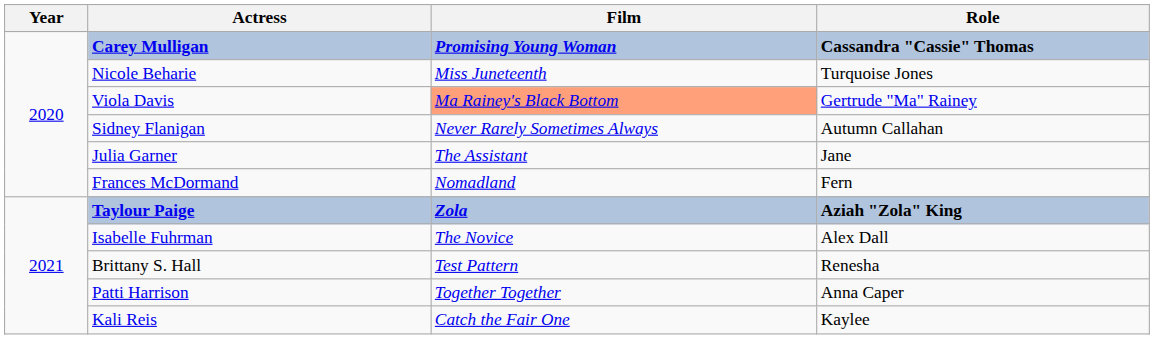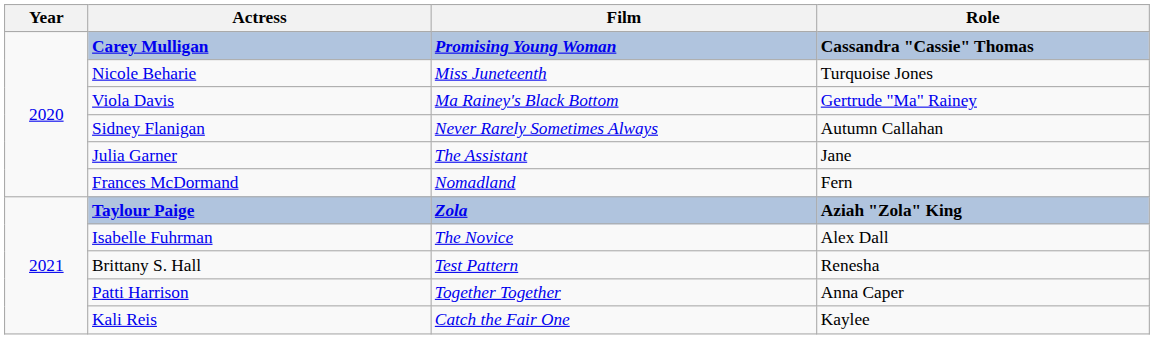(527, 100) lightsalmon background -> (527, 100) no background
